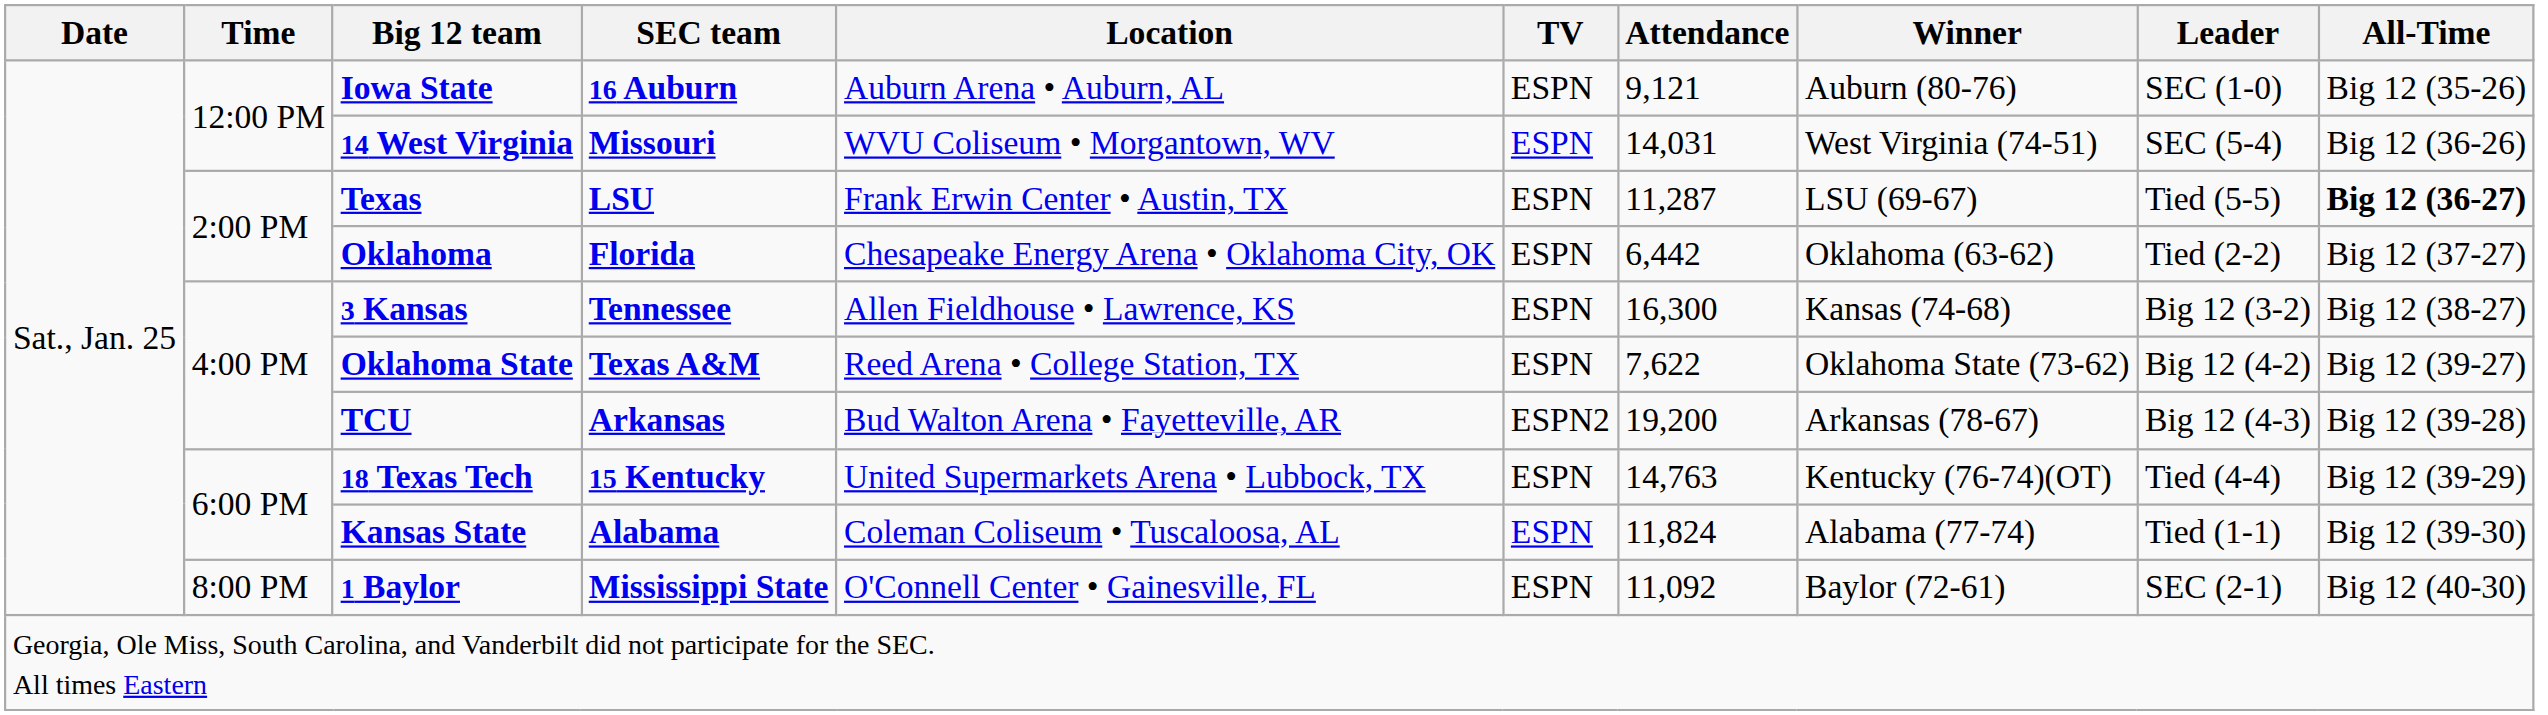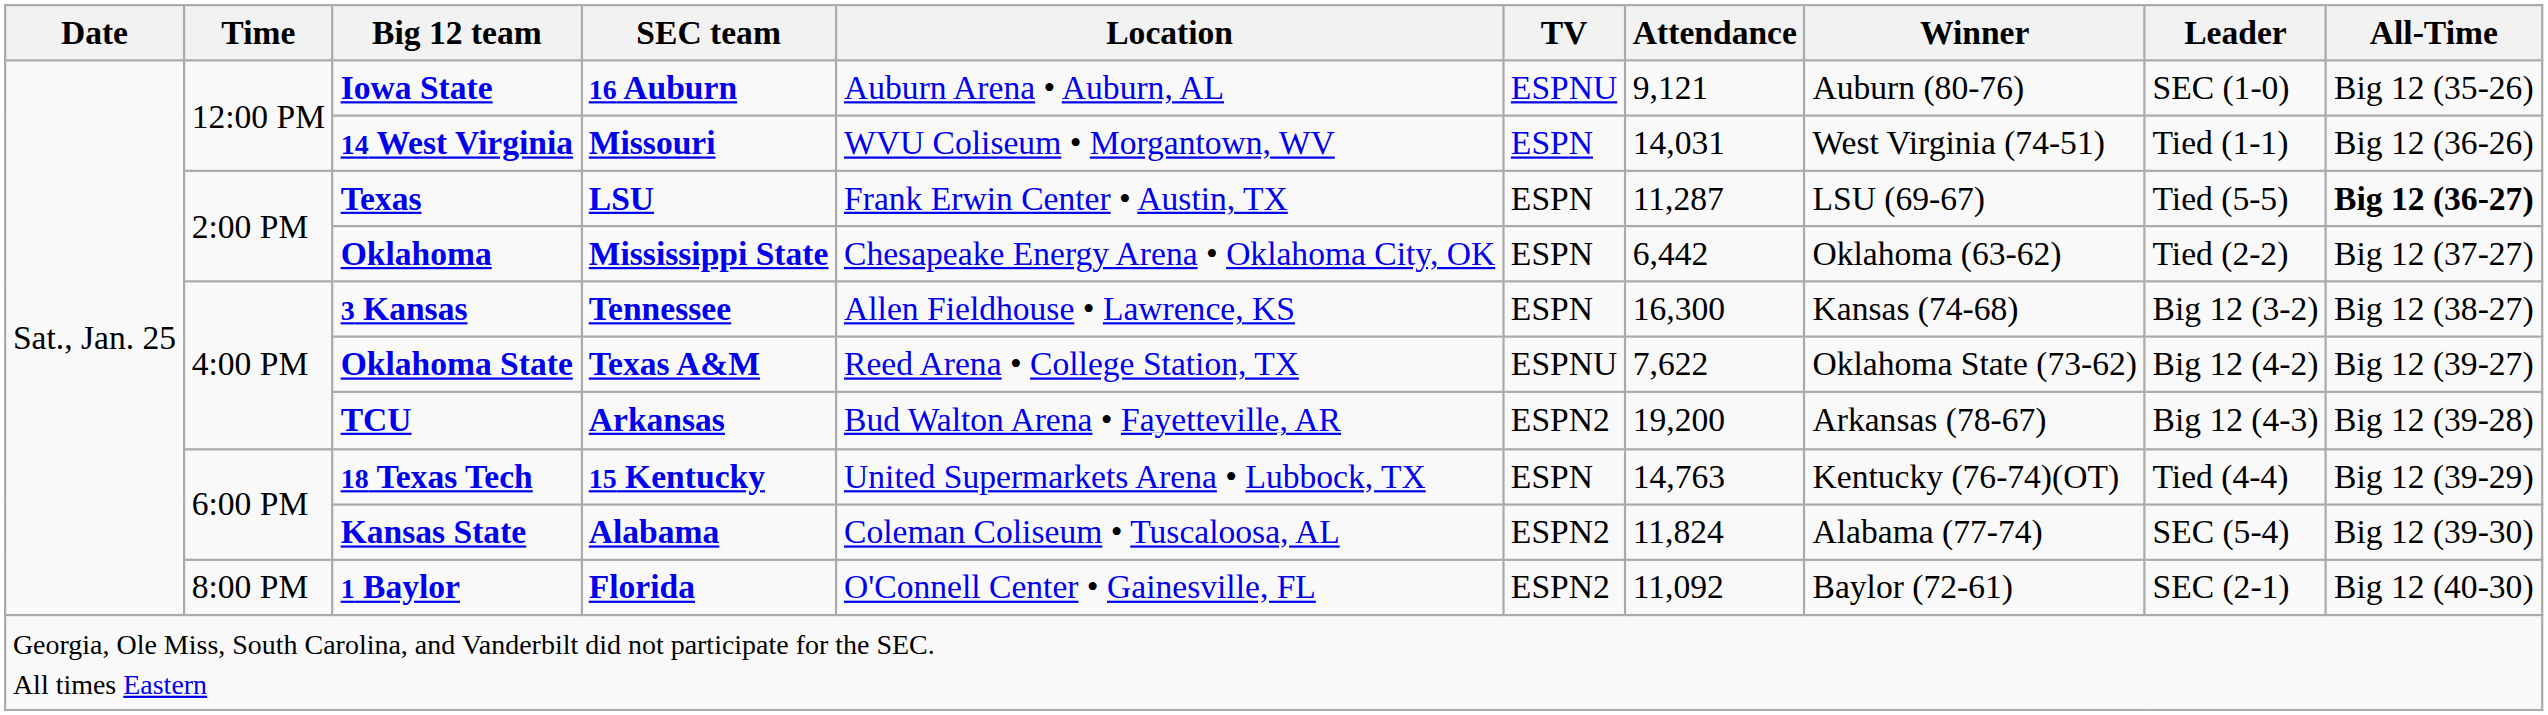(1552, 87) ESPN -> (1564, 87) ESPNU
(2214, 143) SEC (5-4) -> (2220, 143) Tied (1-1)
(642, 253) Florida -> (709, 253) Mississippi State
(1552, 364) ESPN -> (1564, 364) ESPNU
(1552, 530) ESPN -> (1560, 530) ESPN2
(2213, 530) Tied (1-1) -> (2221, 530) SEC (5-4)
(709, 586) Mississippi State -> (642, 586) Florida
(1552, 586) ESPN -> (1560, 586) ESPN2
